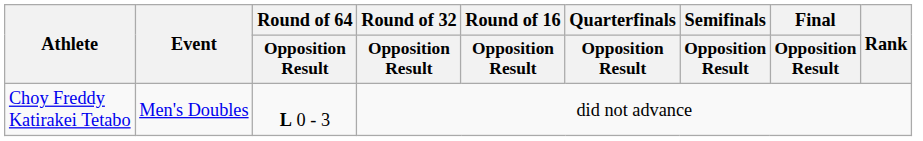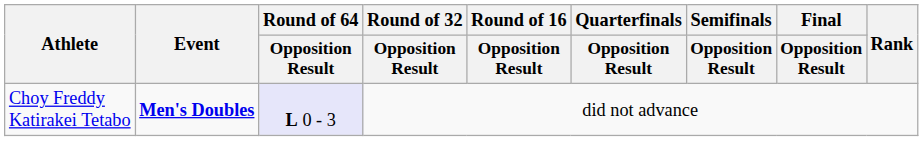(194, 109) normal -> (197, 109) bold
(305, 120) no background -> (311, 120) lavender background
